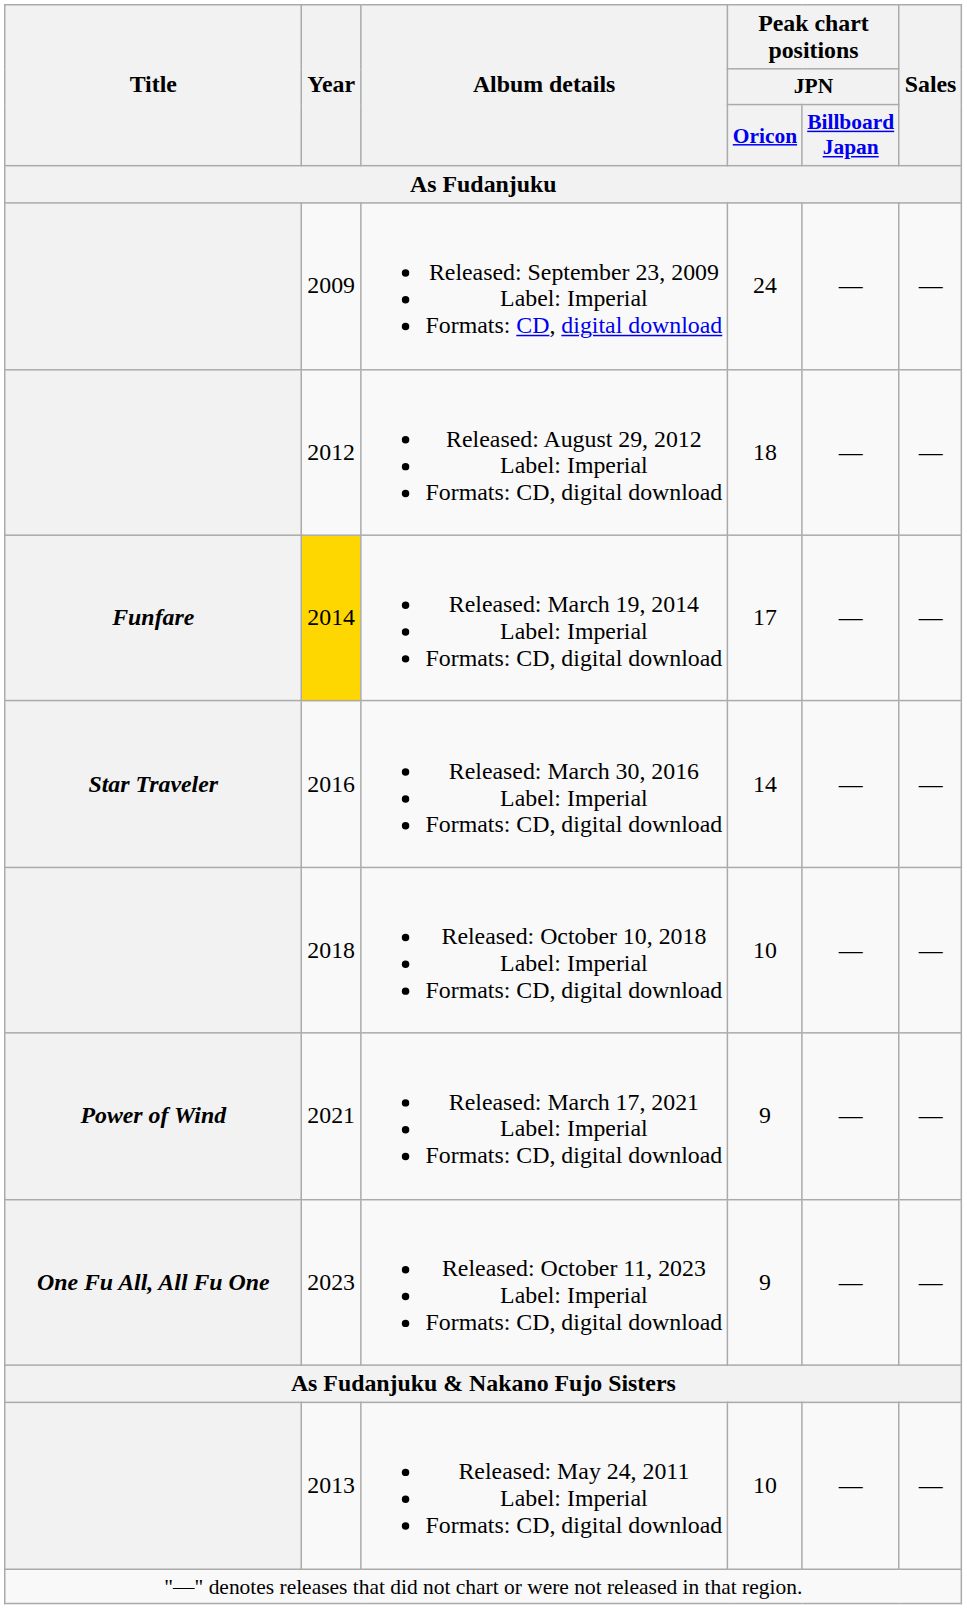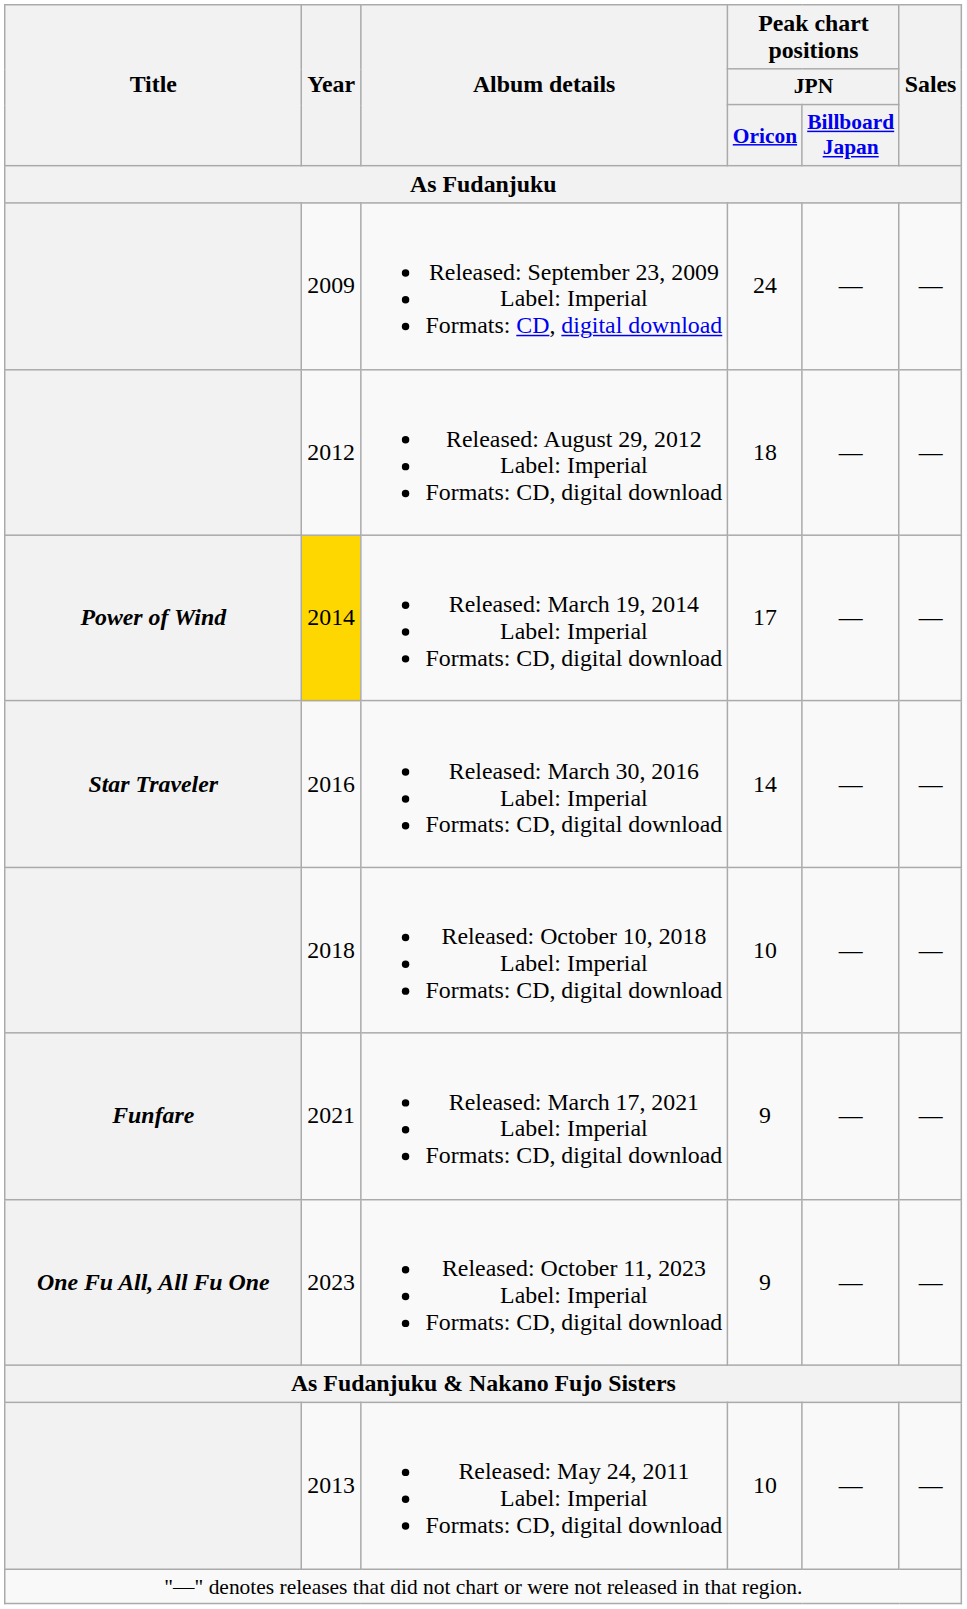(153, 617) Funfare -> (153, 617) Power of Wind
(153, 1115) Power of Wind -> (153, 1115) Funfare
